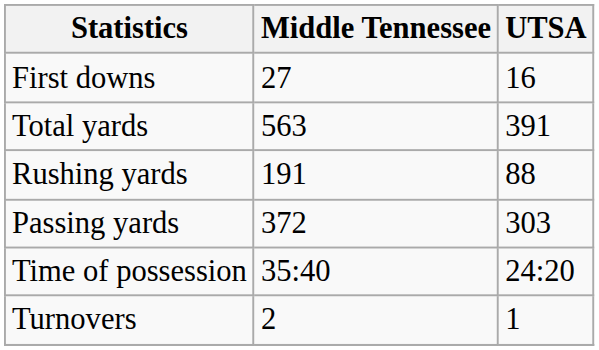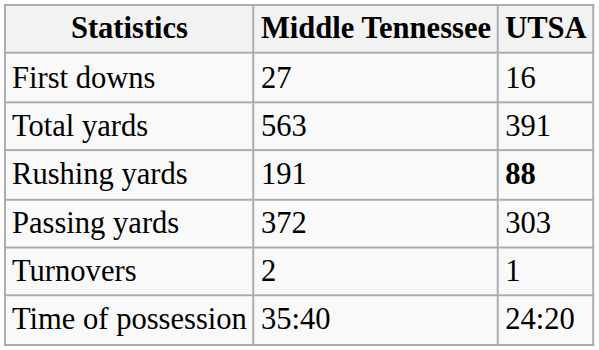(520, 174) normal -> (520, 174) bold
rows swapped: (74, 319) <-> (129, 271)
